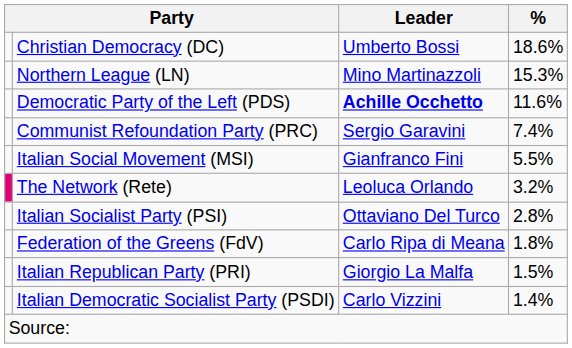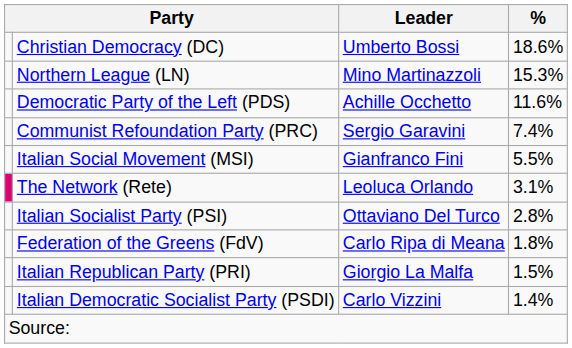(413, 103) bold -> (407, 103) normal
(533, 187) 3.2% -> (533, 187) 3.1%
